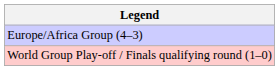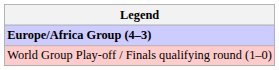(75, 35) normal -> (79, 35) bold
